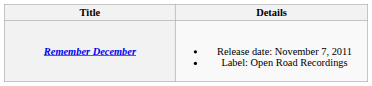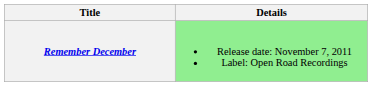(272, 57) no background -> (272, 57) lightgreen background
